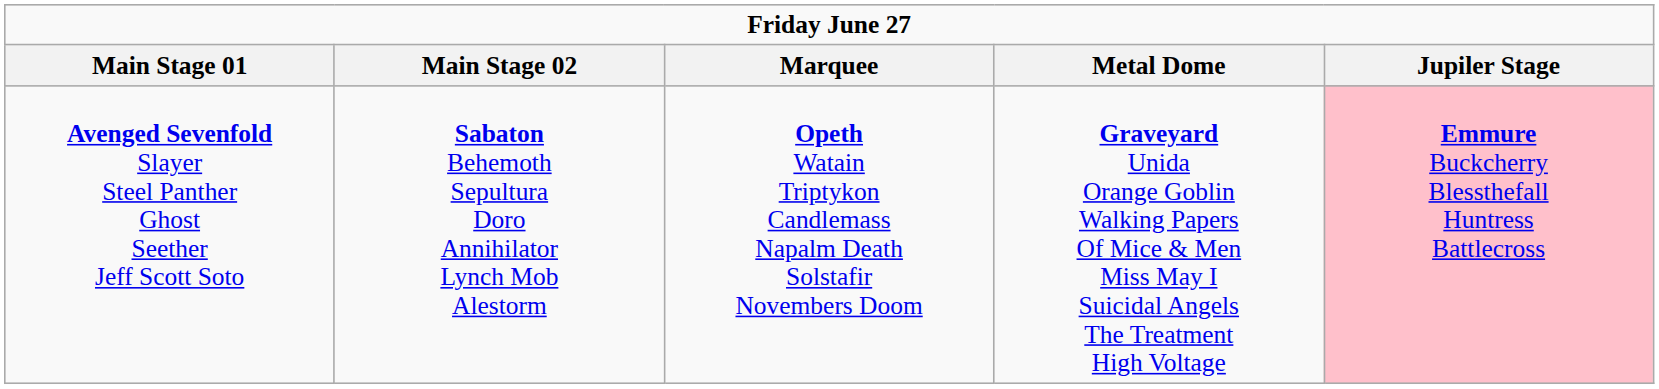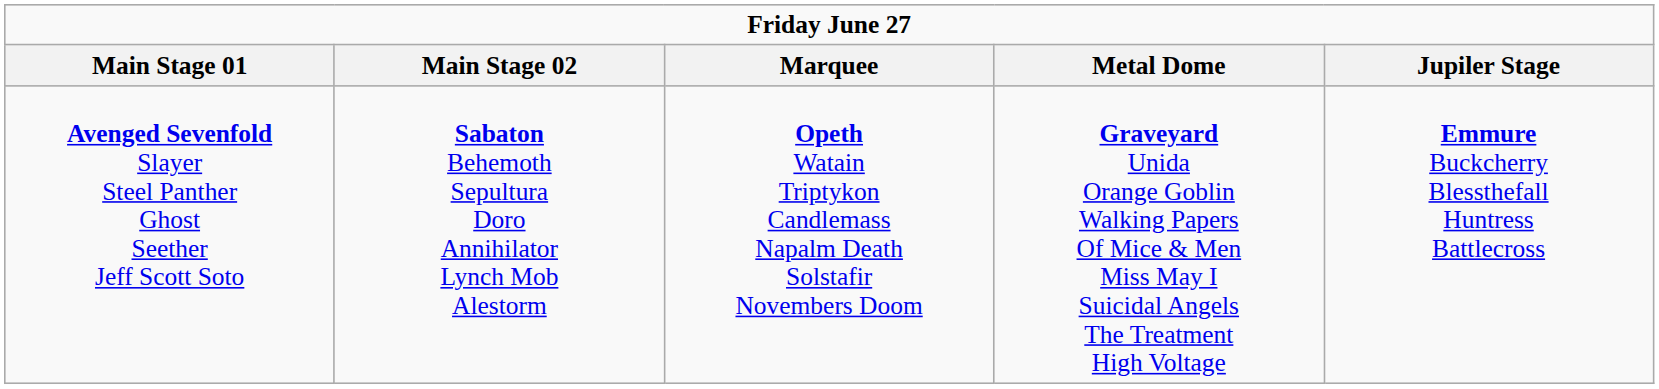(1489, 191) pink background -> (1489, 191) no background
